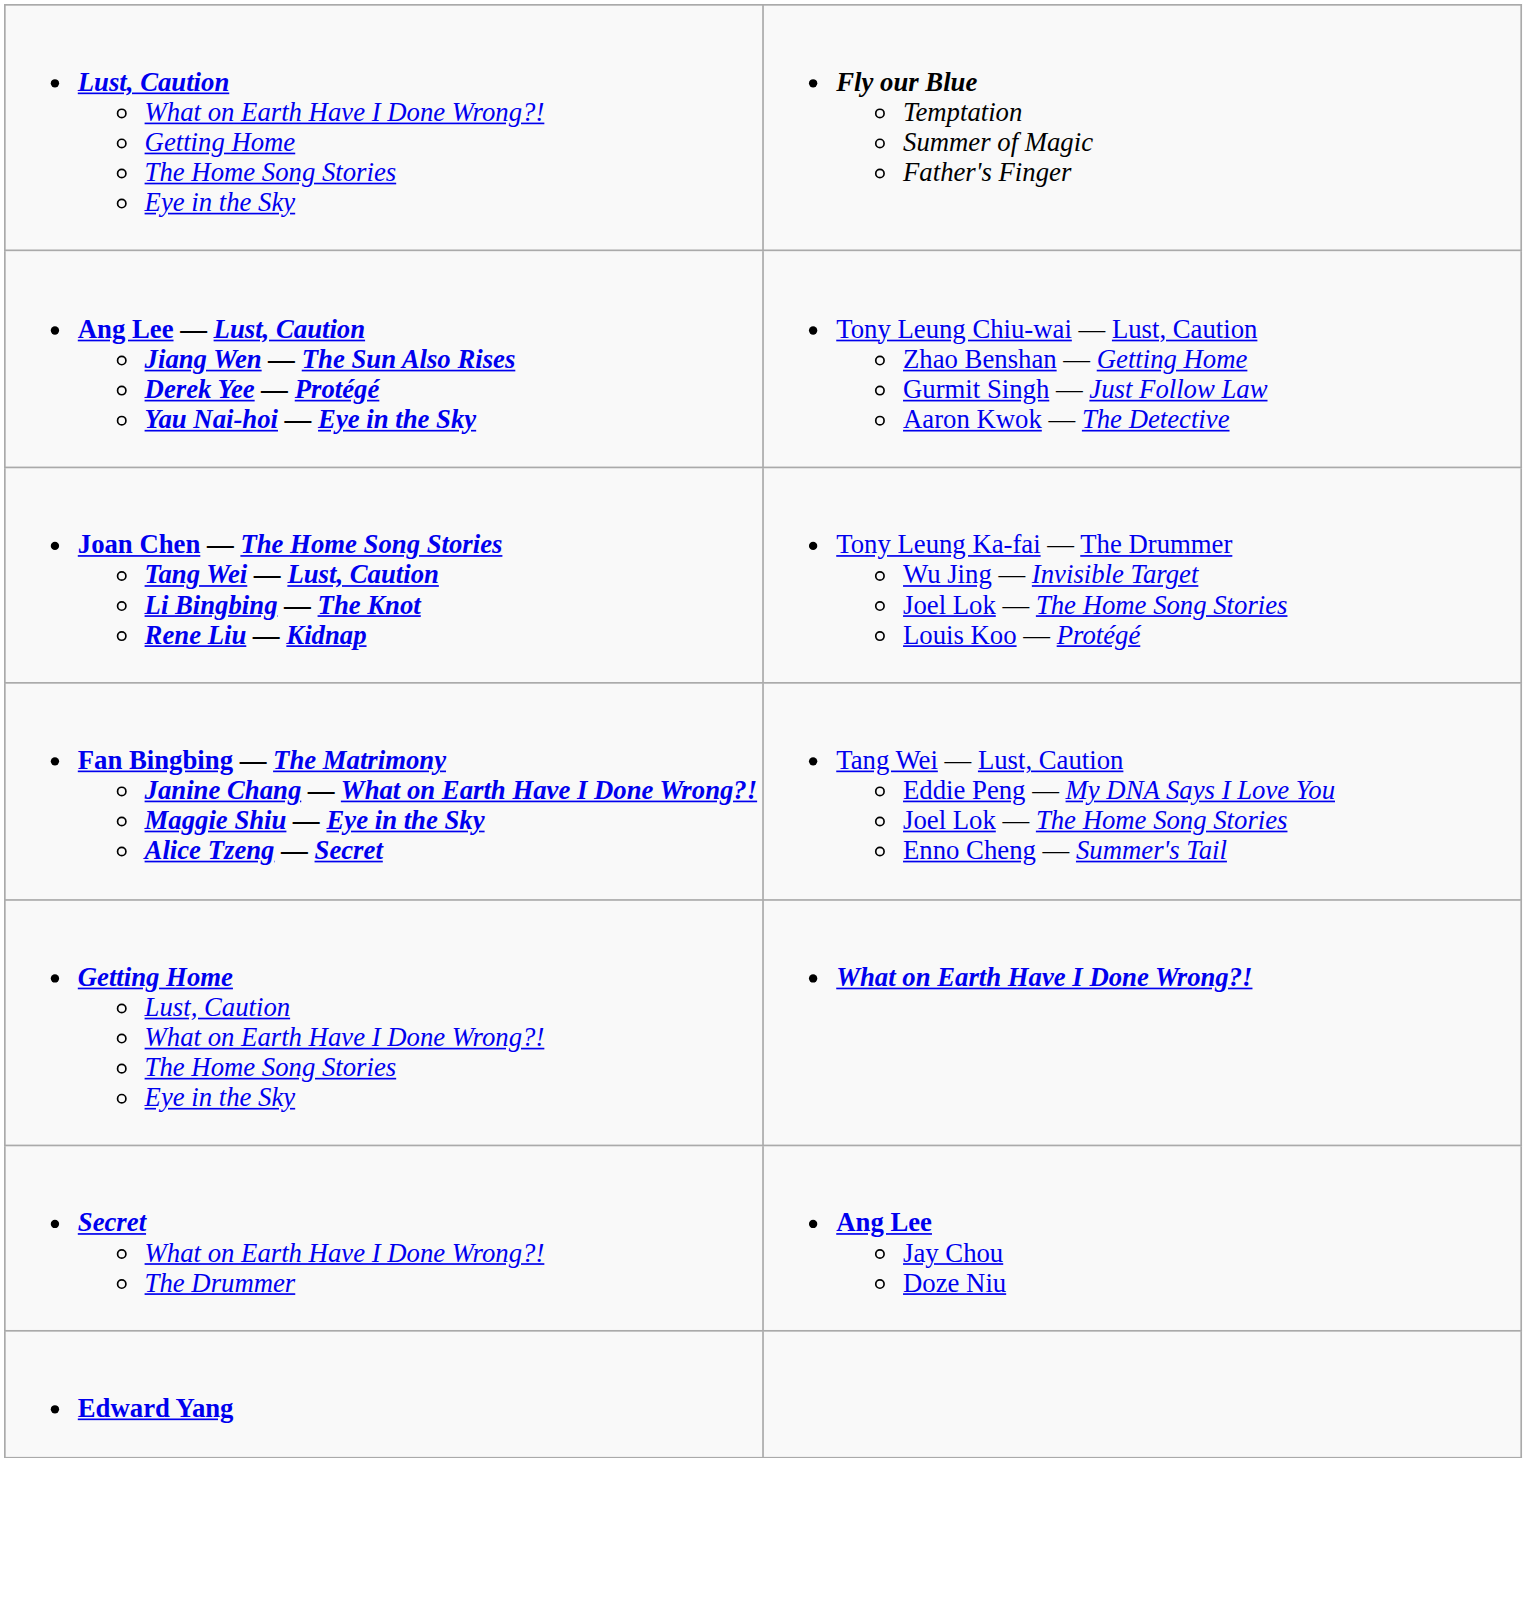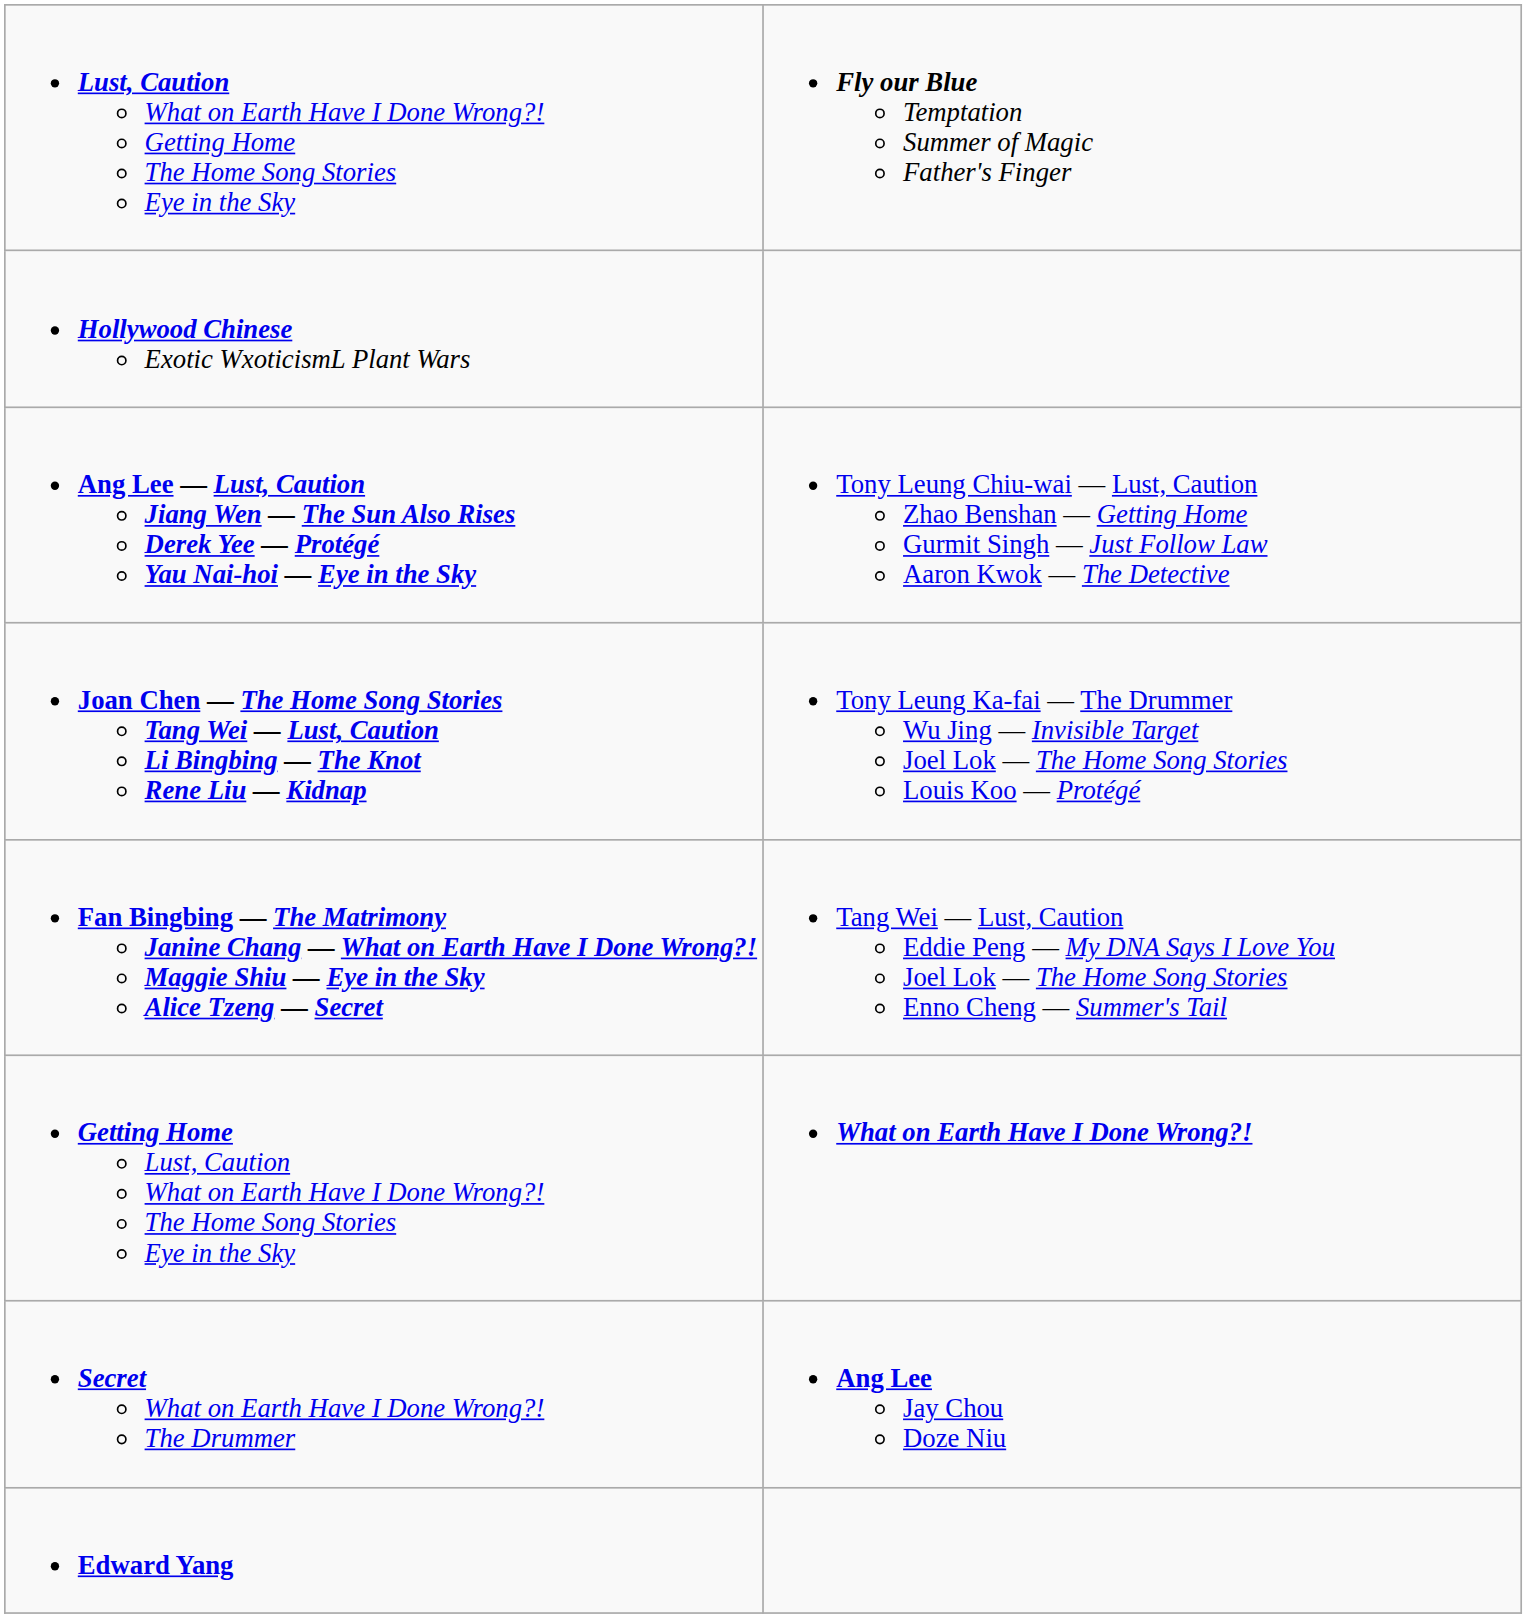+ row: (384, 344)
